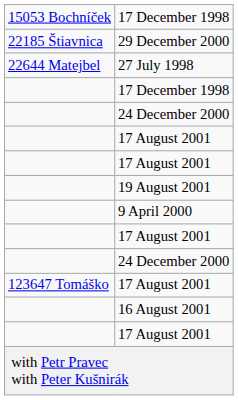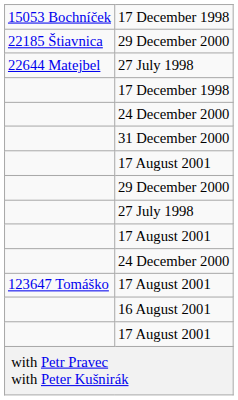(164, 138) 17 August 2001 -> (174, 138) 31 December 2000
(164, 187) 19 August 2001 -> (174, 187) 29 December 2000
(155, 212) 9 April 2000 -> (156, 212) 27 July 1998
